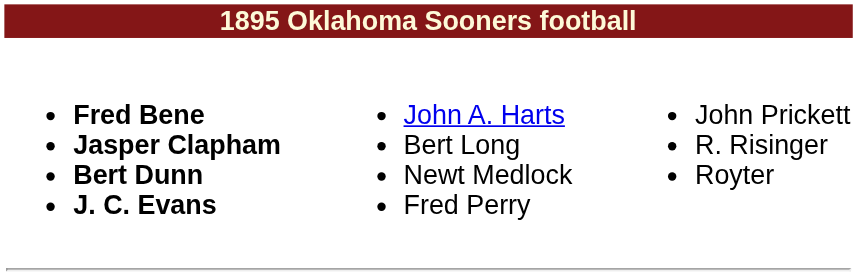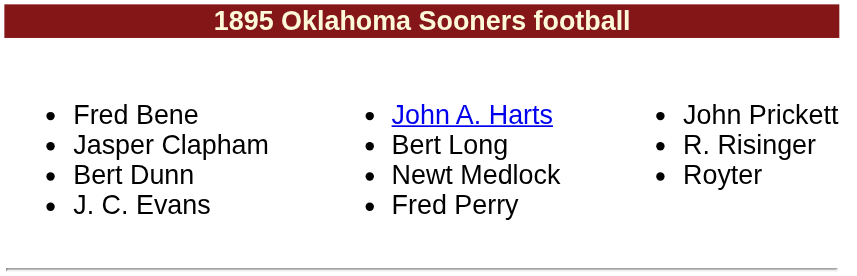(143, 161) bold -> (137, 161) normal
